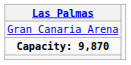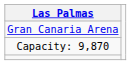(63, 46) bold -> (63, 46) normal
